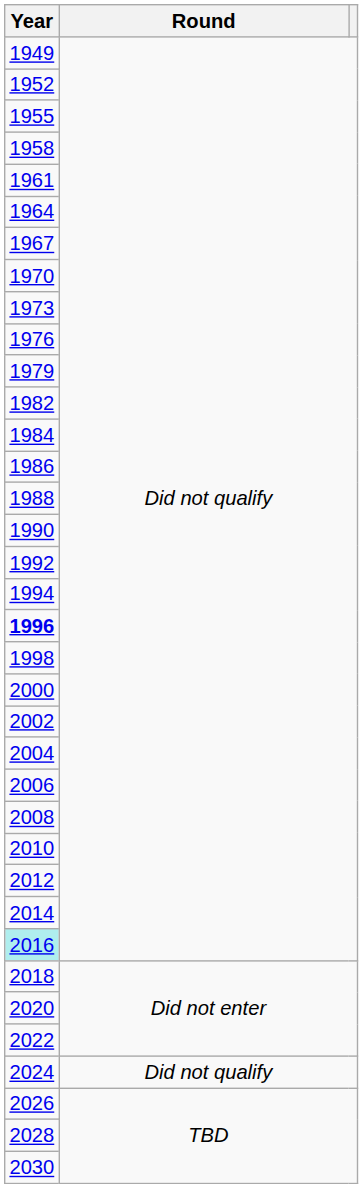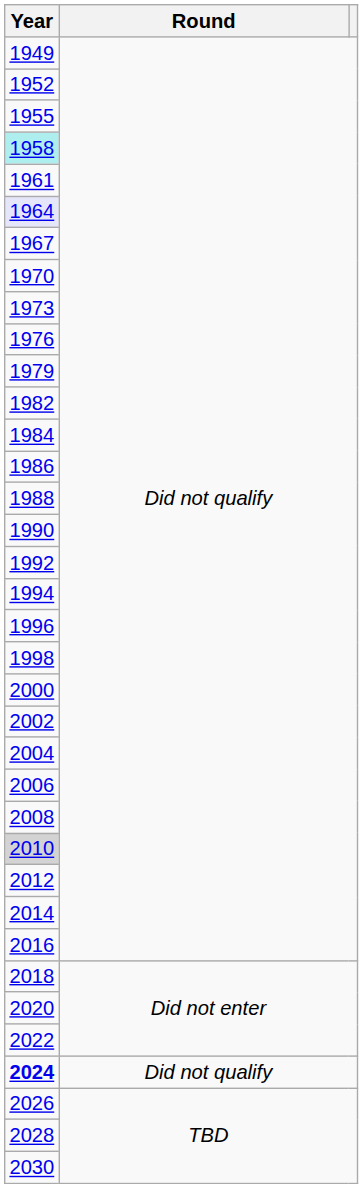(32, 148) no background -> (32, 148) paleturquoise background
(32, 212) no background -> (32, 212) lavender background
(32, 626) bold -> (32, 626) normal
(32, 849) no background -> (32, 849) lightgrey background
(32, 945) paleturquoise background -> (32, 945) no background
(32, 1072) normal -> (32, 1072) bold
